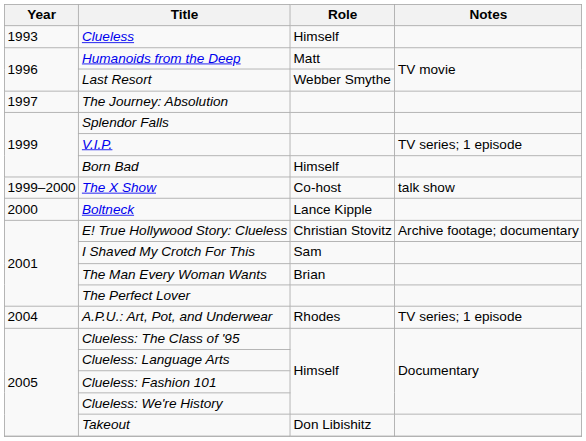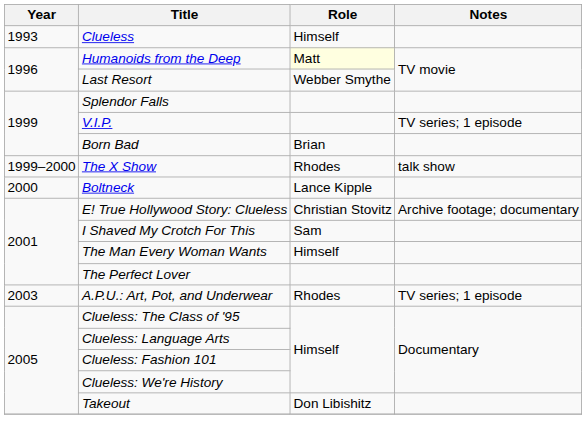(307, 58) no background -> (307, 58) lightyellow background
- row: (155, 101)
(316, 166) Himself -> (309, 144) Brian
(317, 187) Co-host -> (317, 166) Rhodes
(309, 274) Brian -> (316, 252) Himself
(23, 317) 2004 -> (23, 295) 2003
